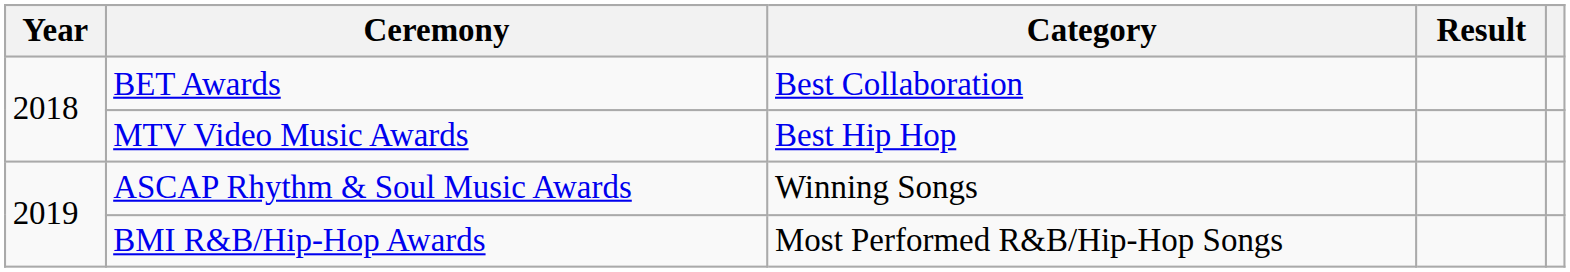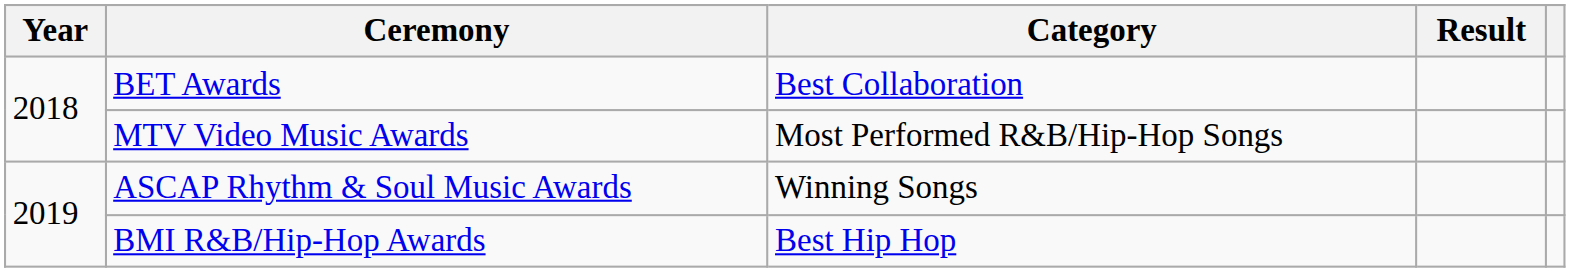(866, 135) Best Hip Hop -> (1029, 135) Most Performed R&B/Hip-Hop Songs
(1029, 239) Most Performed R&B/Hip-Hop Songs -> (866, 239) Best Hip Hop
